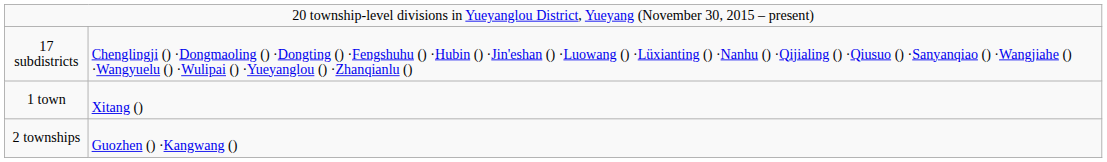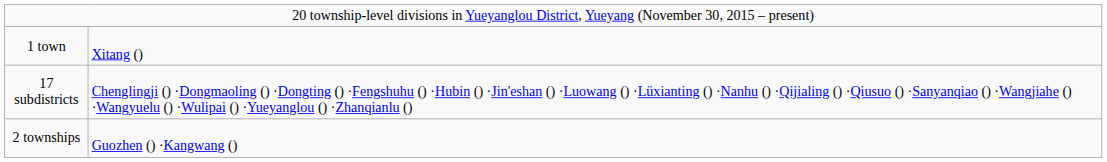rows swapped: (46, 53) <-> (46, 99)
